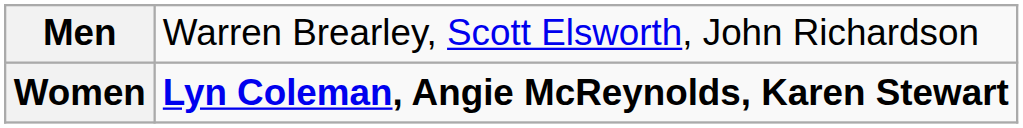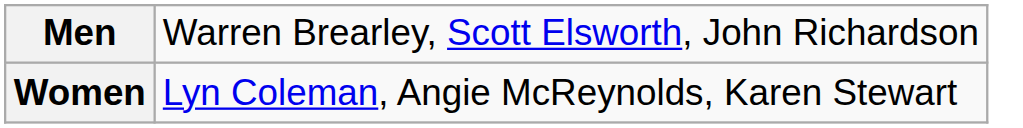(586, 92) bold -> (560, 92) normal
